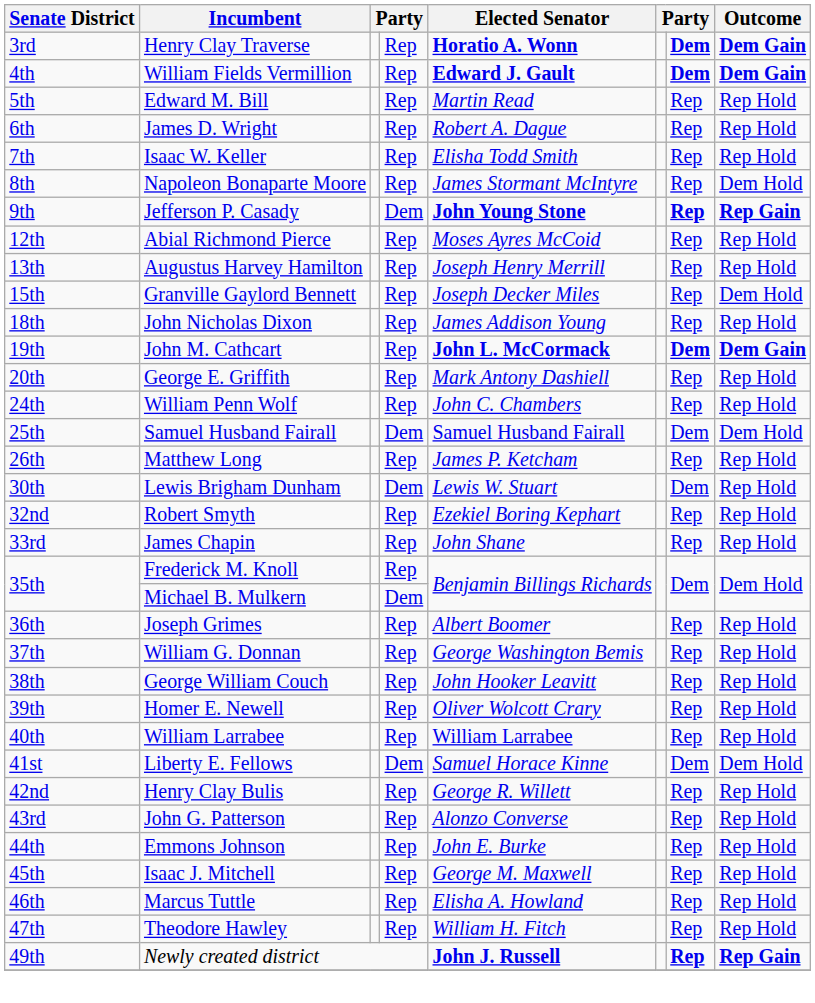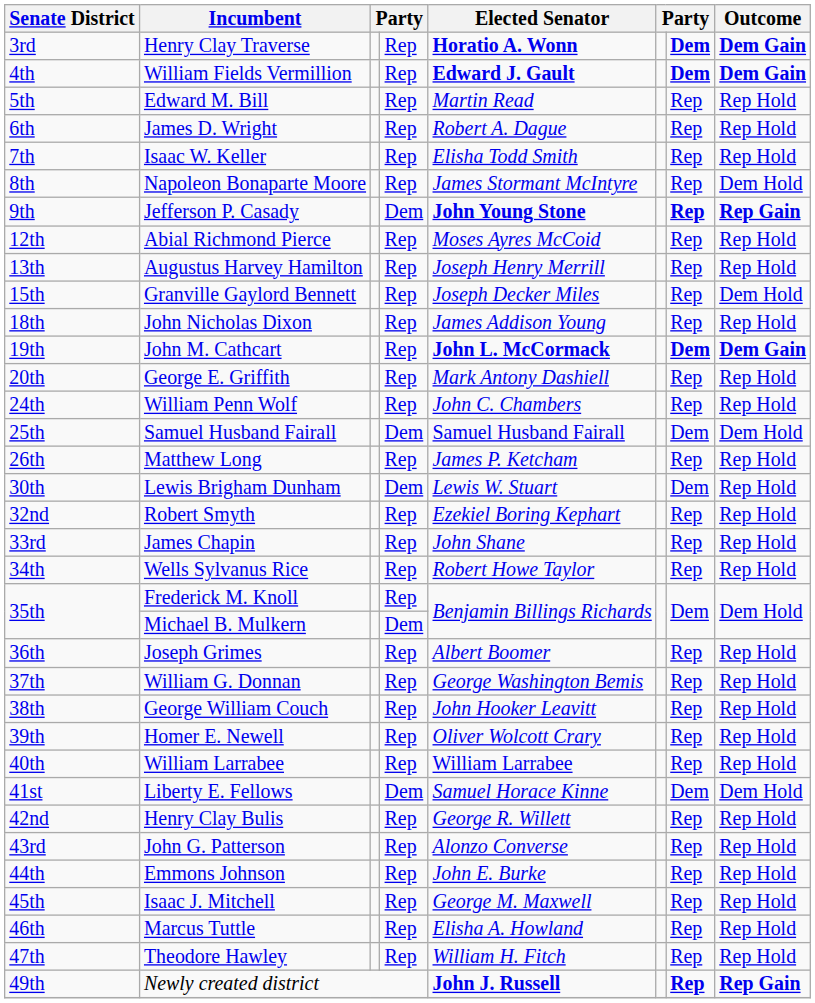+ row: (226, 570)
